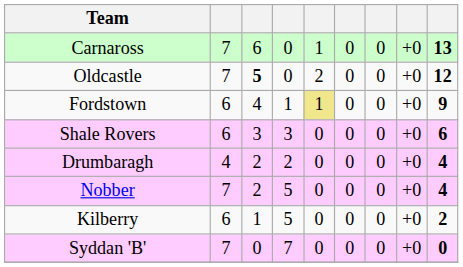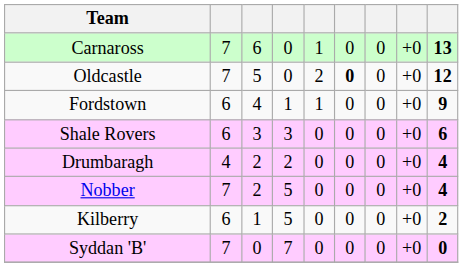(257, 76) bold -> (257, 76) normal
(350, 76) normal -> (350, 76) bold
(319, 104) khaki background -> (319, 104) no background
